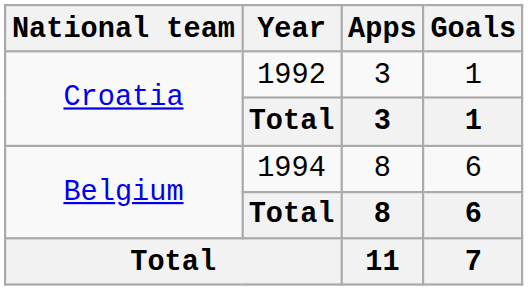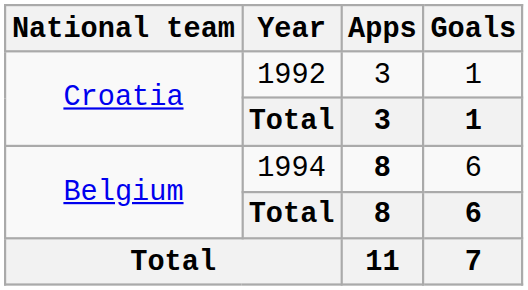(382, 168) normal -> (382, 168) bold
